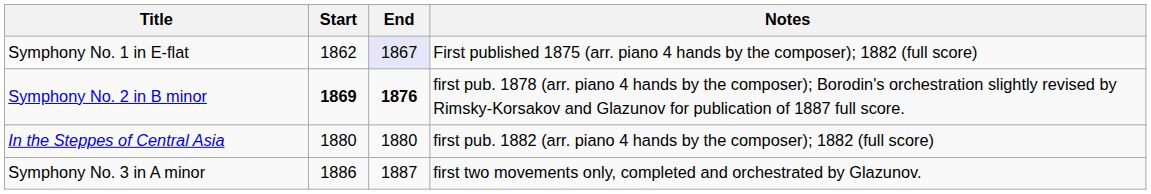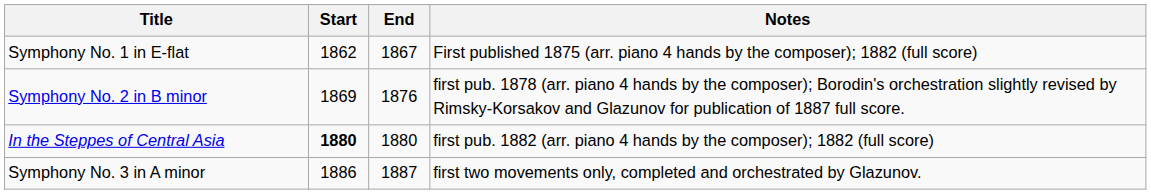(399, 52) lavender background -> (399, 52) no background
(338, 96) bold -> (338, 96) normal
(399, 96) bold -> (399, 96) normal
(338, 140) normal -> (338, 140) bold
